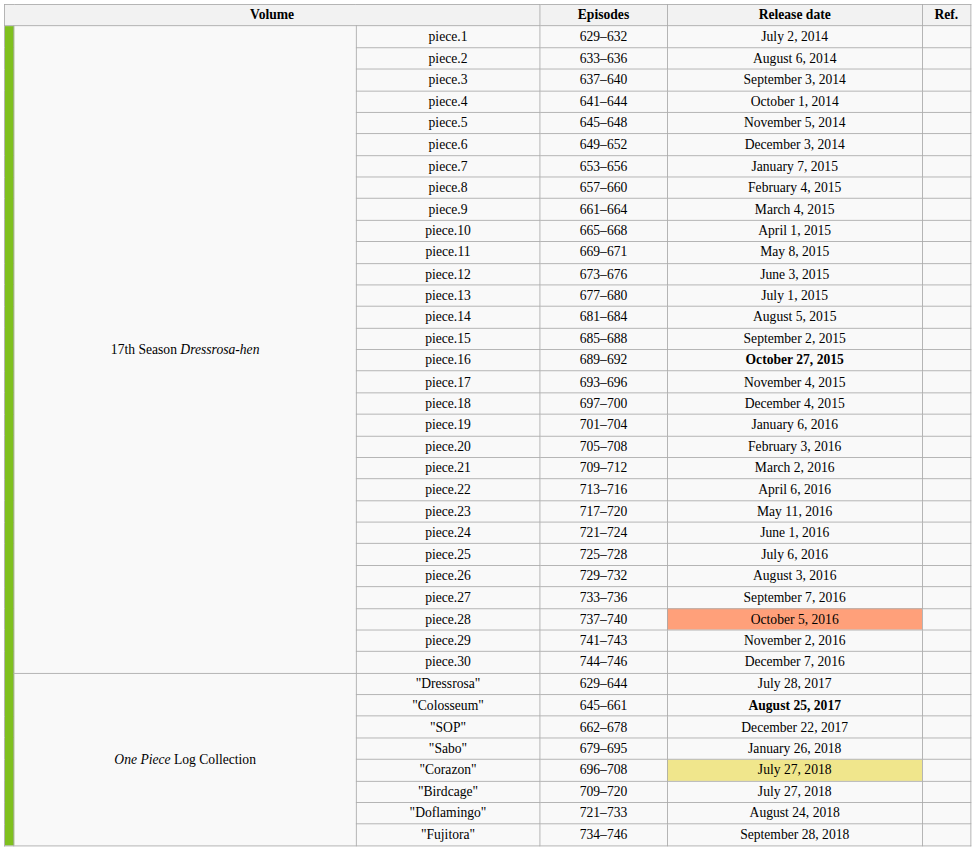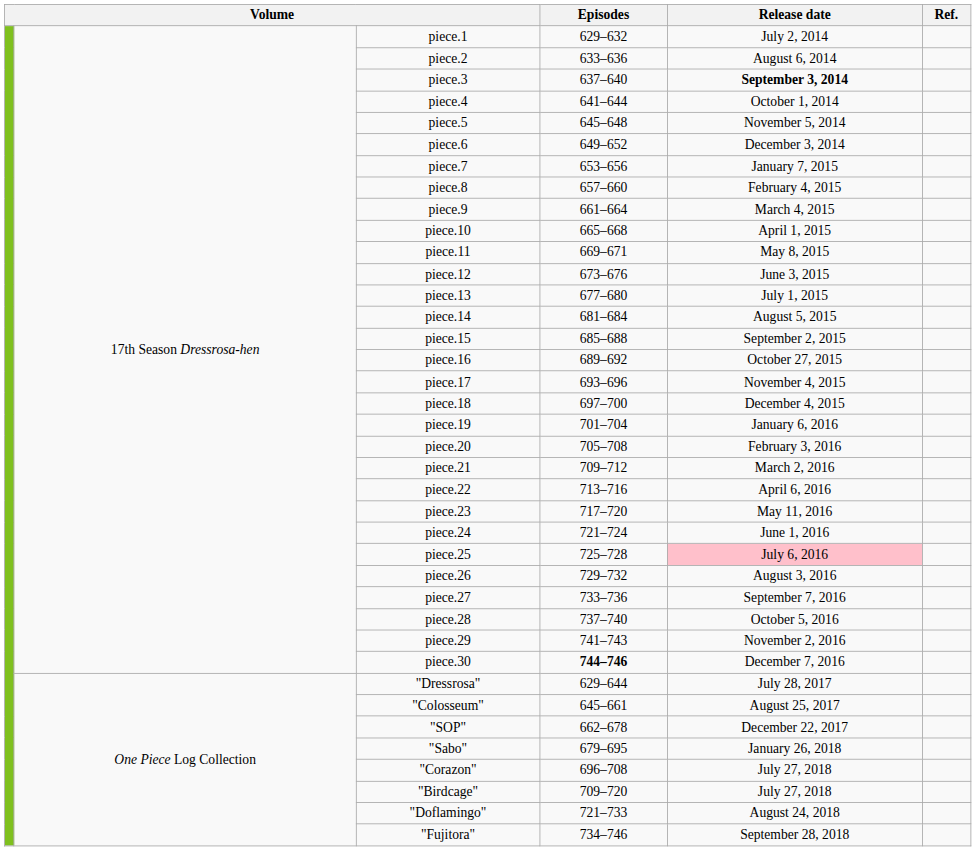(795, 79) normal -> (795, 79) bold
(795, 360) bold -> (795, 360) normal
(795, 554) no background -> (795, 554) pink background
(795, 619) lightsalmon background -> (795, 619) no background
(603, 662) normal -> (603, 662) bold
(795, 705) bold -> (795, 705) normal
(795, 770) khaki background -> (795, 770) no background
